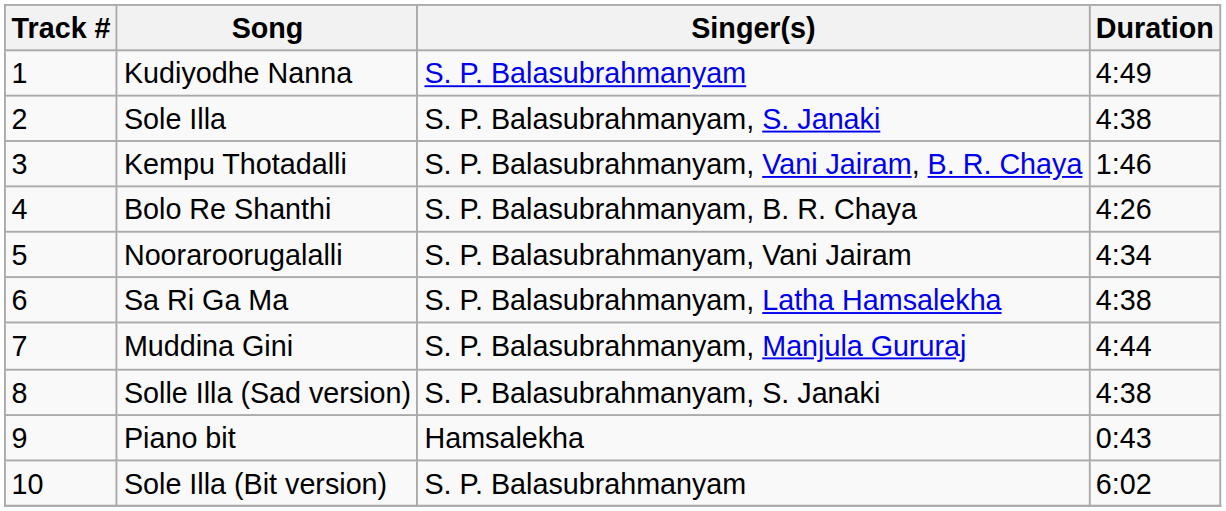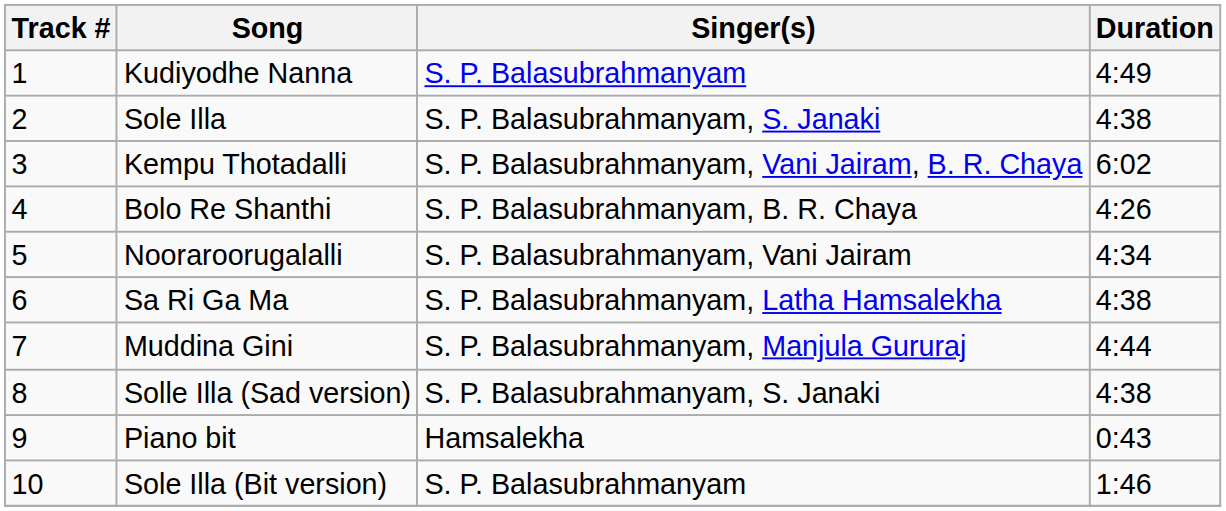(1124, 164) 1:46 -> (1124, 164) 6:02
(1124, 483) 6:02 -> (1124, 483) 1:46
